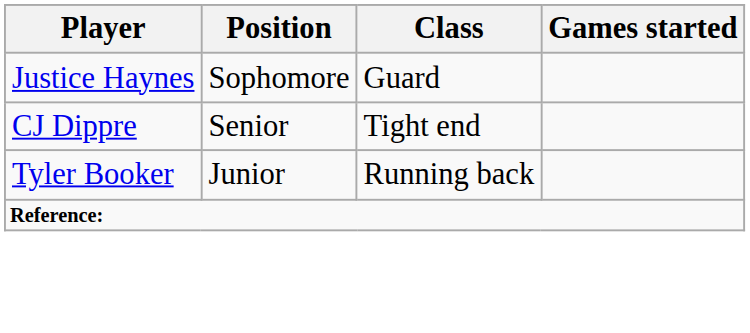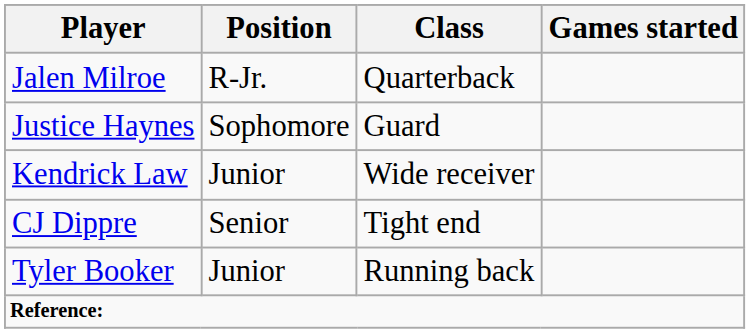+ row: (89, 77)
+ row: (100, 174)
